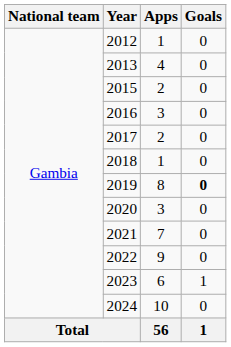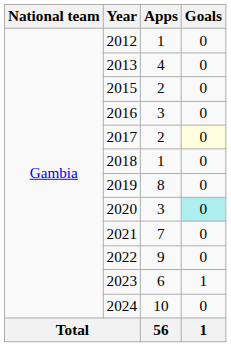(203, 137) no background -> (203, 137) lightyellow background
(203, 185) bold -> (203, 185) normal
(203, 209) no background -> (203, 209) paleturquoise background
